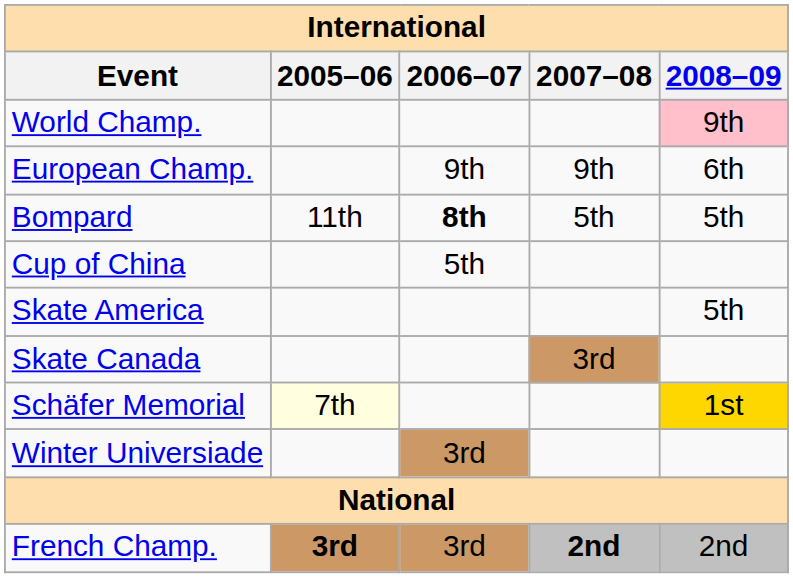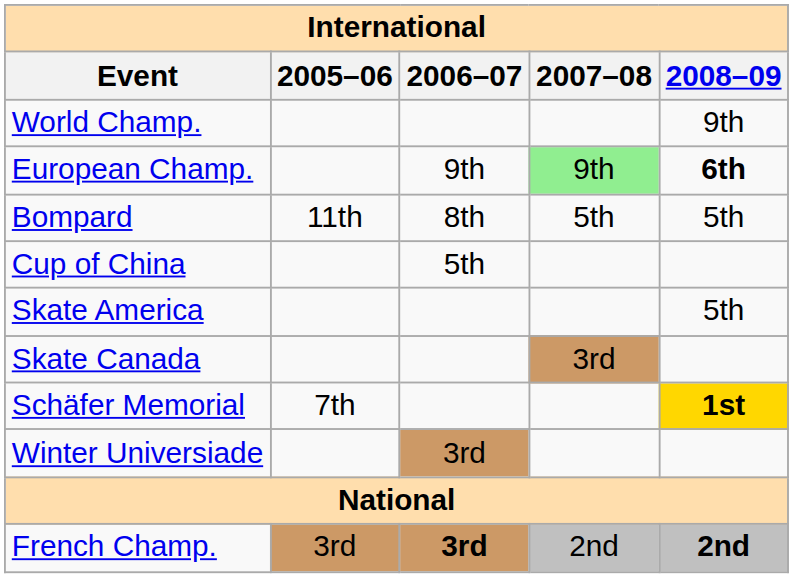(724, 122) pink background -> (724, 122) no background
(594, 169) no background -> (594, 169) lightgreen background
(724, 169) normal -> (724, 169) bold
(464, 216) bold -> (464, 216) normal
(335, 405) lightyellow background -> (335, 405) no background
(724, 405) normal -> (724, 405) bold
(335, 547) bold -> (335, 547) normal
(464, 547) normal -> (464, 547) bold
(594, 547) bold -> (594, 547) normal
(724, 547) normal -> (724, 547) bold
